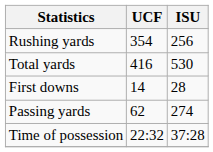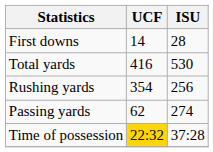rows swapped: (44, 87) <-> (52, 40)
(147, 135) no background -> (147, 135) gold background
